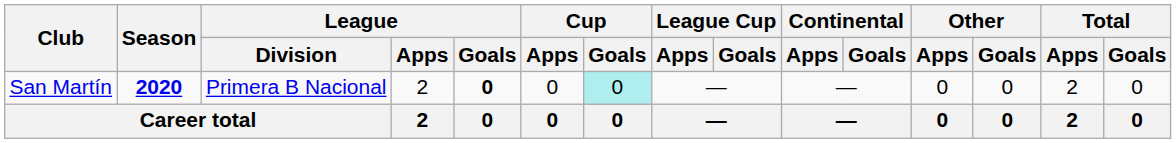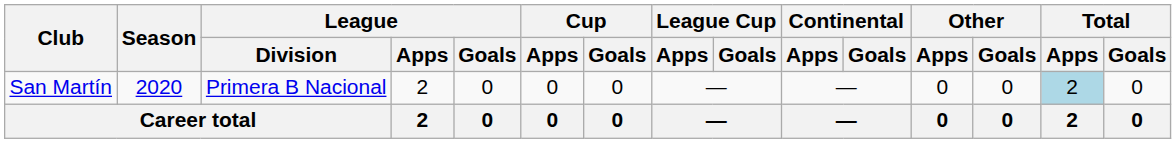(159, 87) bold -> (159, 87) normal
(487, 87) bold -> (487, 87) normal
(617, 87) paleturquoise background -> (617, 87) no background
(1072, 87) no background -> (1072, 87) lightblue background
